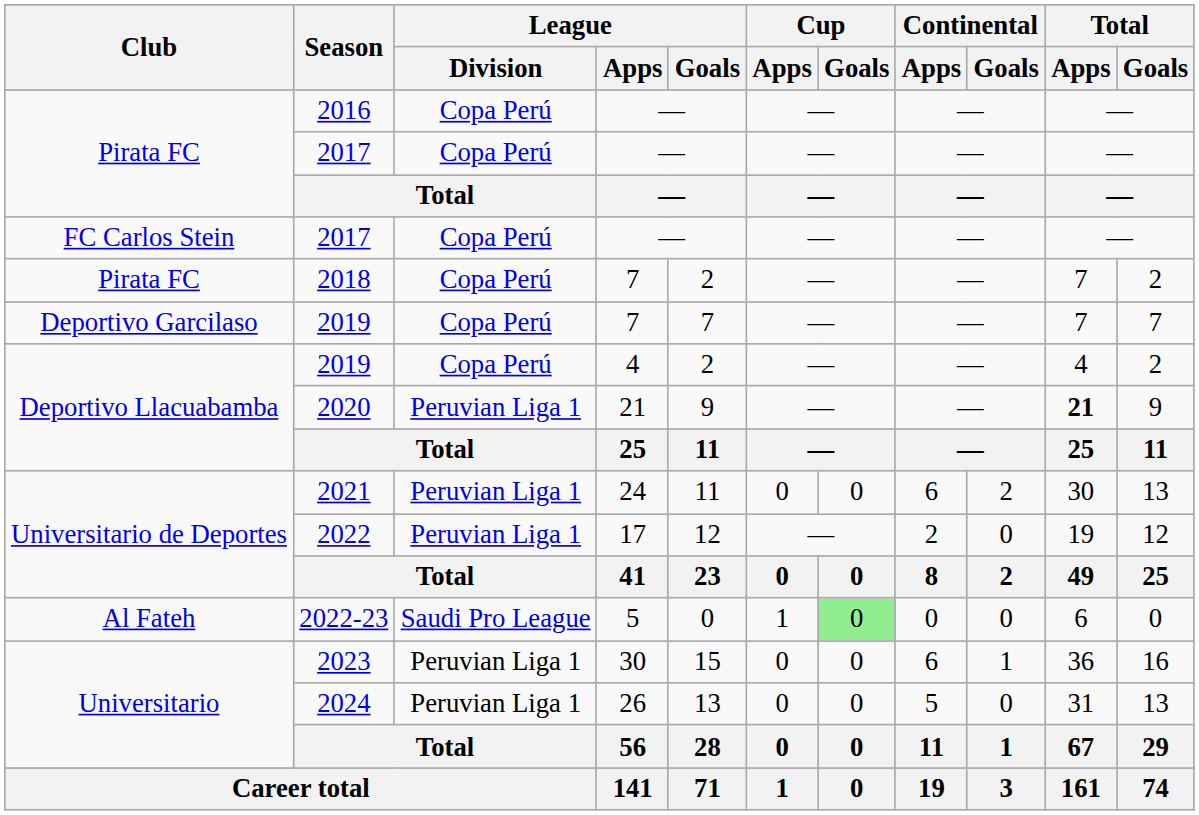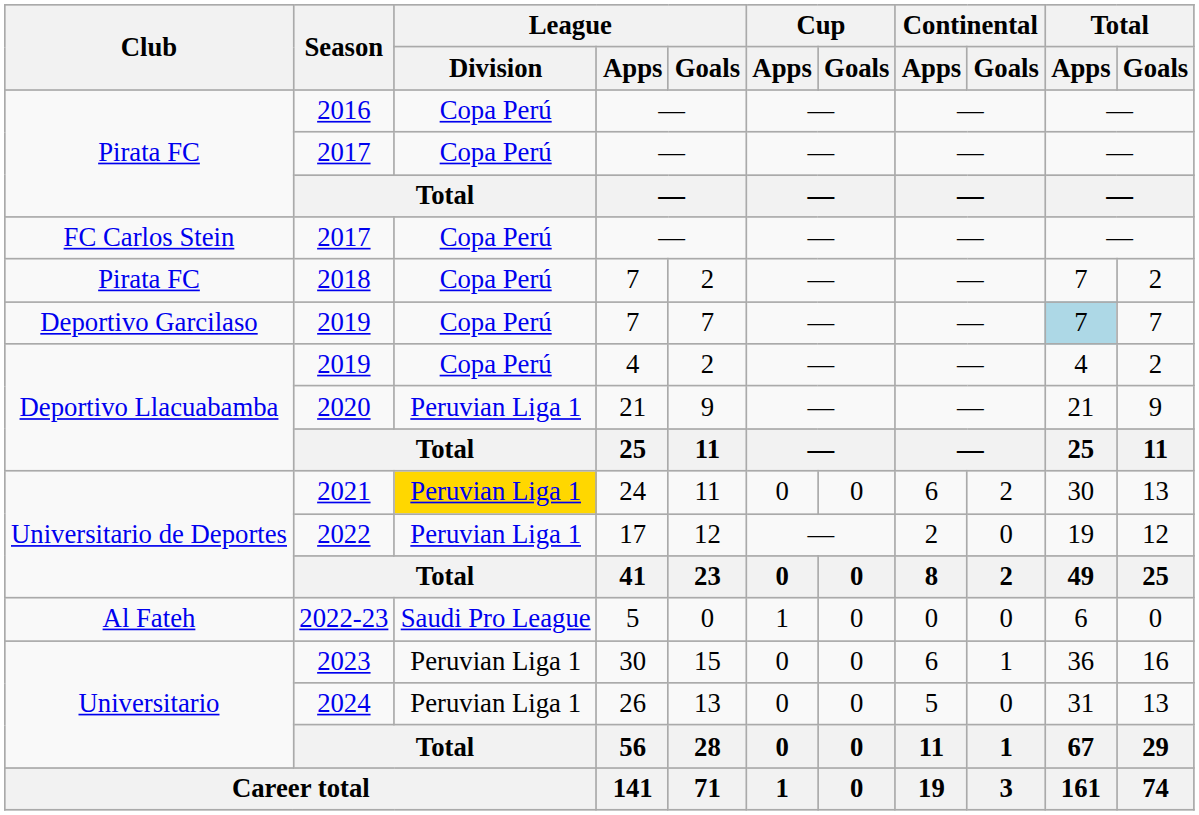(1081, 322) no background -> (1081, 322) lightblue background
(1081, 407) bold -> (1081, 407) normal
(496, 491) no background -> (496, 491) gold background
(857, 618) lightgreen background -> (857, 618) no background
